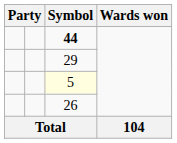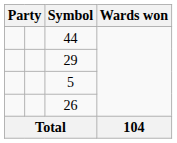(70, 37) bold -> (70, 37) normal
(70, 82) lightyellow background -> (70, 82) no background
